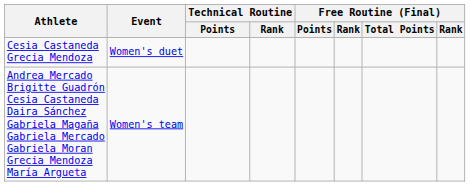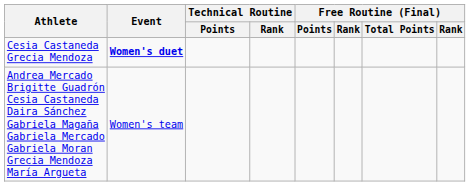(147, 52) normal -> (147, 52) bold
